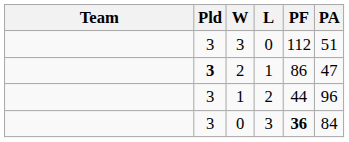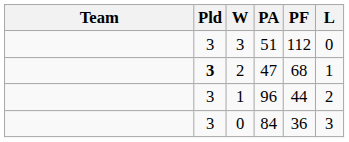columns swapped: (269, 17) <-> (329, 17)
(299, 70) 86 -> (299, 70) 68
(299, 123) bold -> (299, 123) normal
